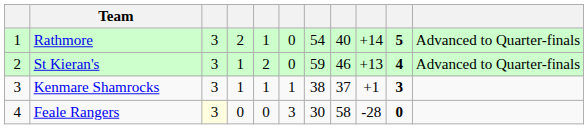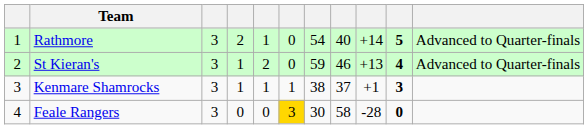(215, 111) lightyellow background -> (215, 111) no background
(292, 111) no background -> (292, 111) gold background
